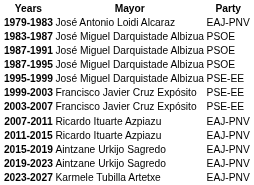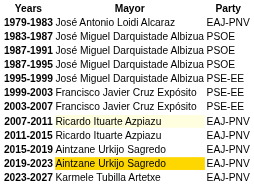(108, 121) no background -> (108, 121) lightyellow background
(111, 163) no background -> (111, 163) gold background
